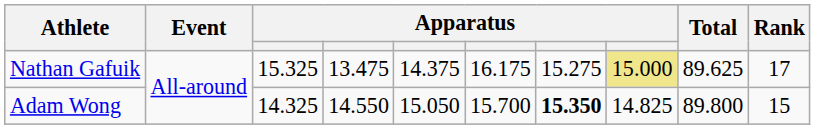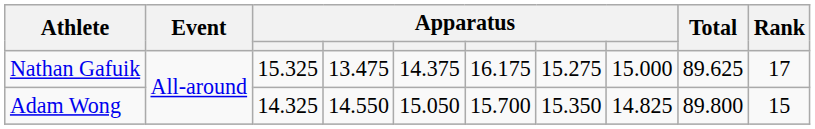(642, 69) khaki background -> (642, 69) no background
(571, 105) bold -> (571, 105) normal
